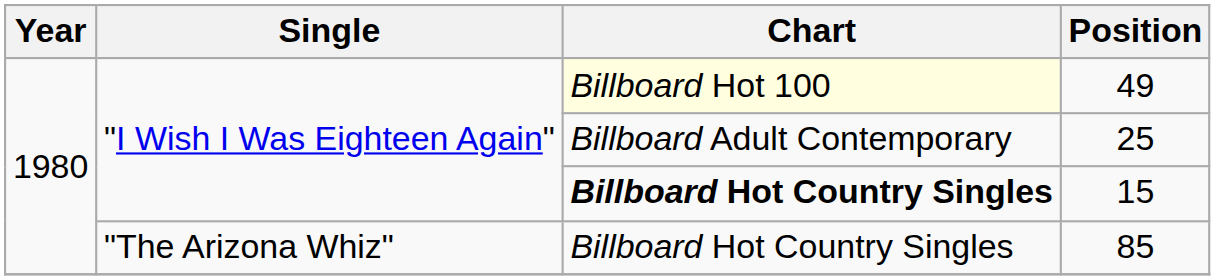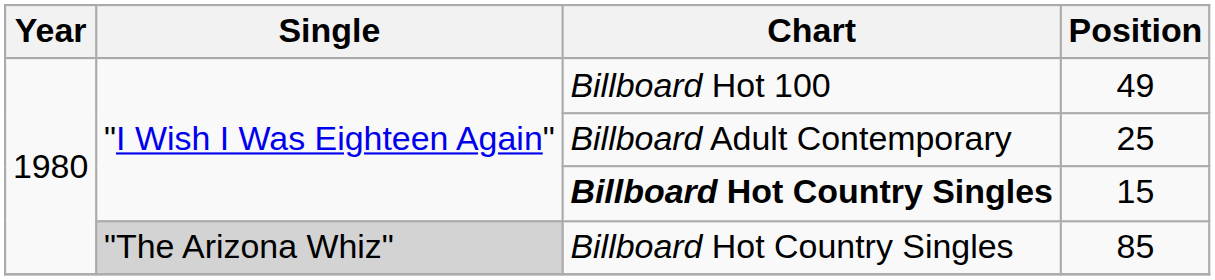(701, 85) lightyellow background -> (701, 85) no background
(249, 246) no background -> (249, 246) lightgrey background
